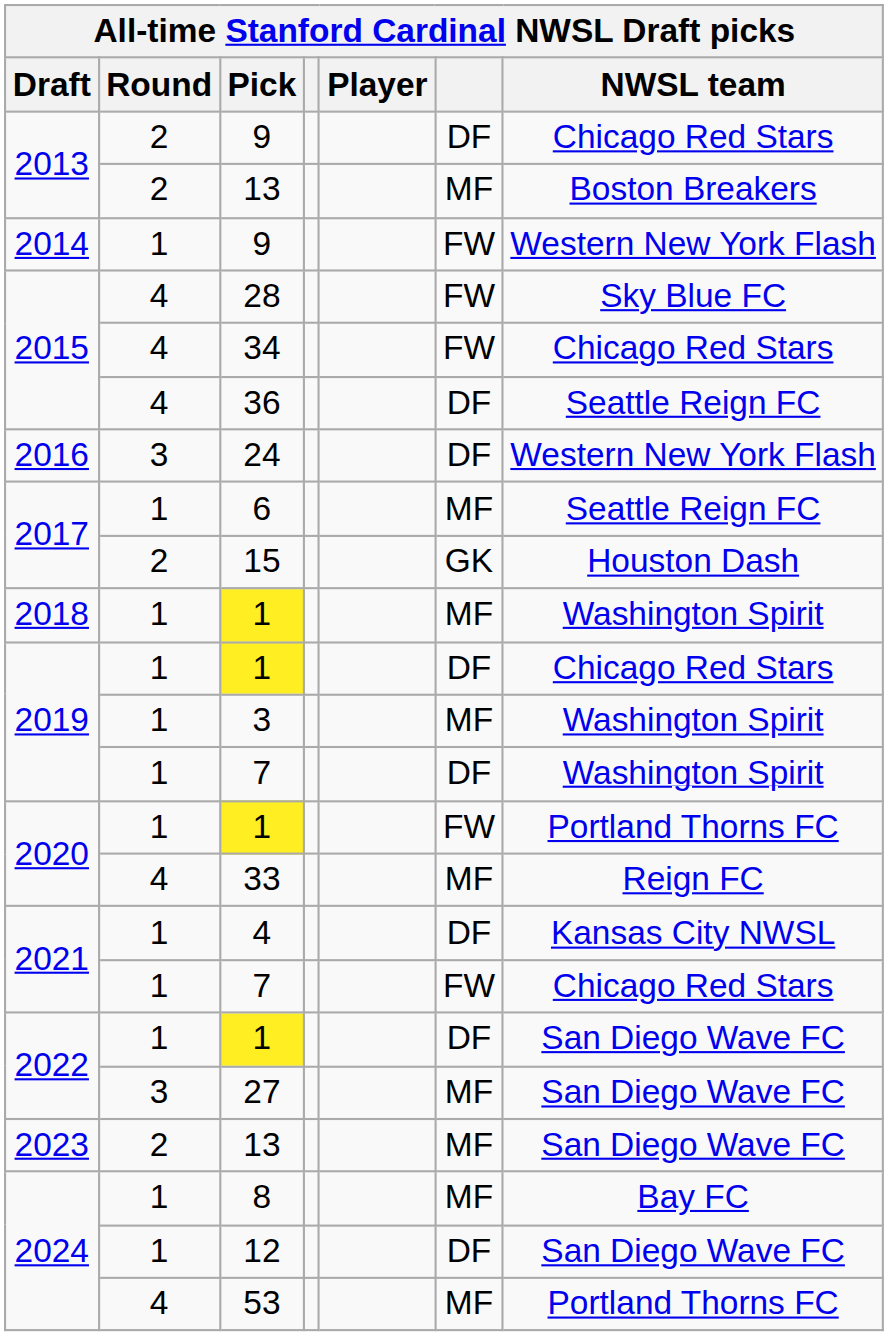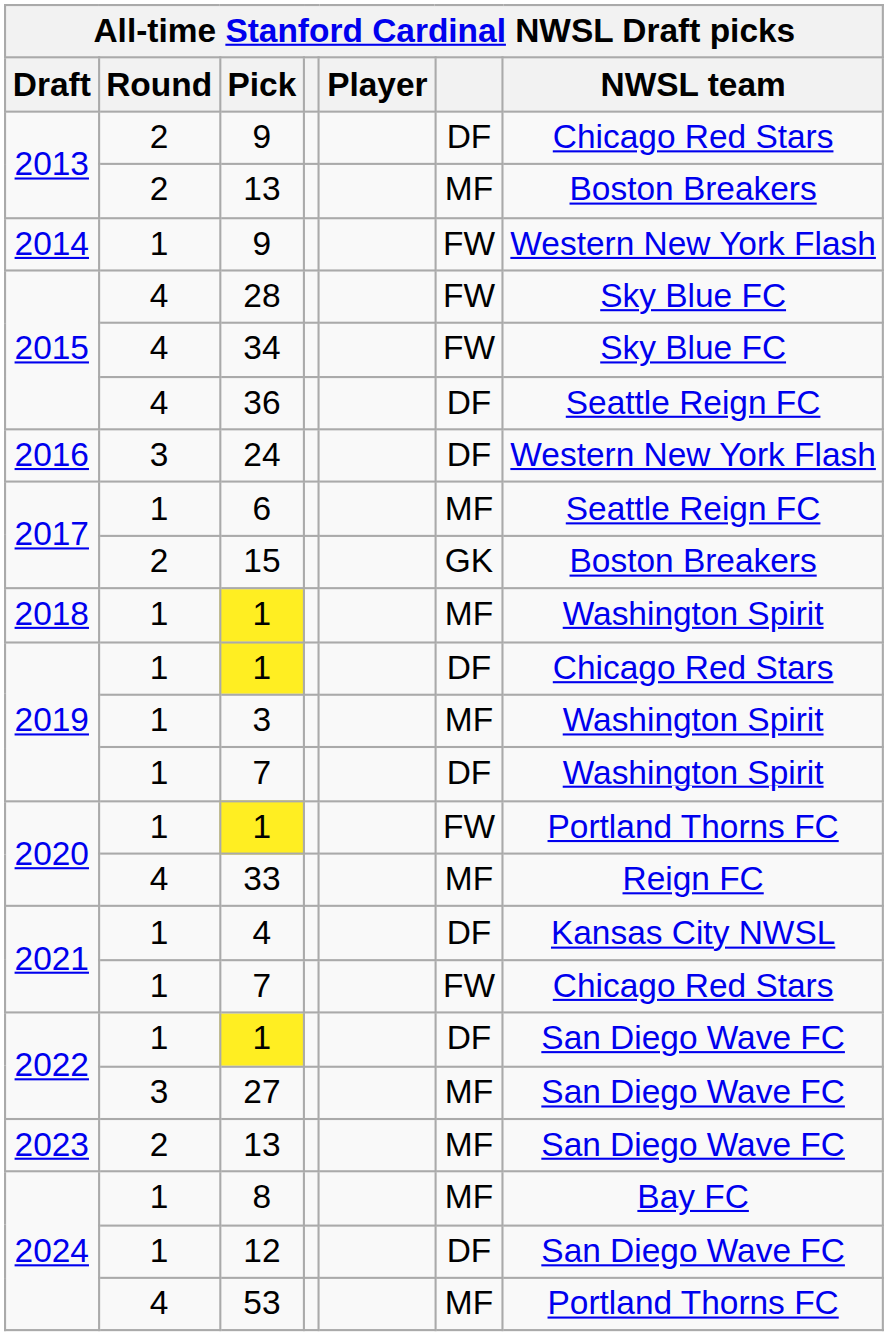(693, 349) Chicago Red Stars -> (693, 349) Sky Blue FC
(693, 561) Houston Dash -> (693, 561) Boston Breakers
